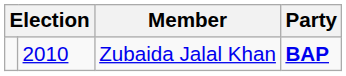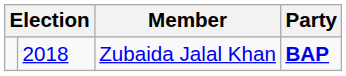(46, 53) 2010 -> (46, 53) 2018
